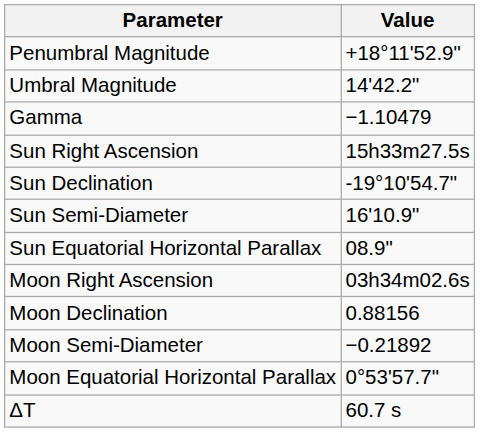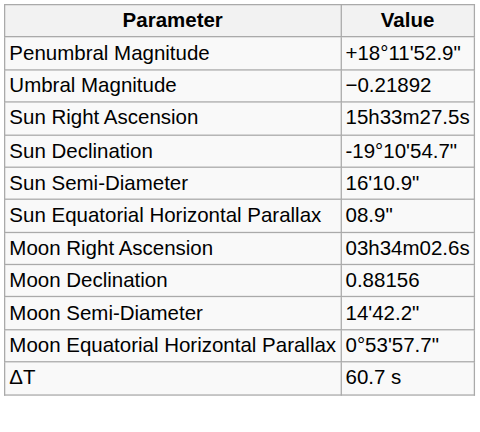(382, 85) 14'42.2" -> (389, 85) −0.21892
- row: (46, 118)
(389, 345) −0.21892 -> (382, 313) 14'42.2"
